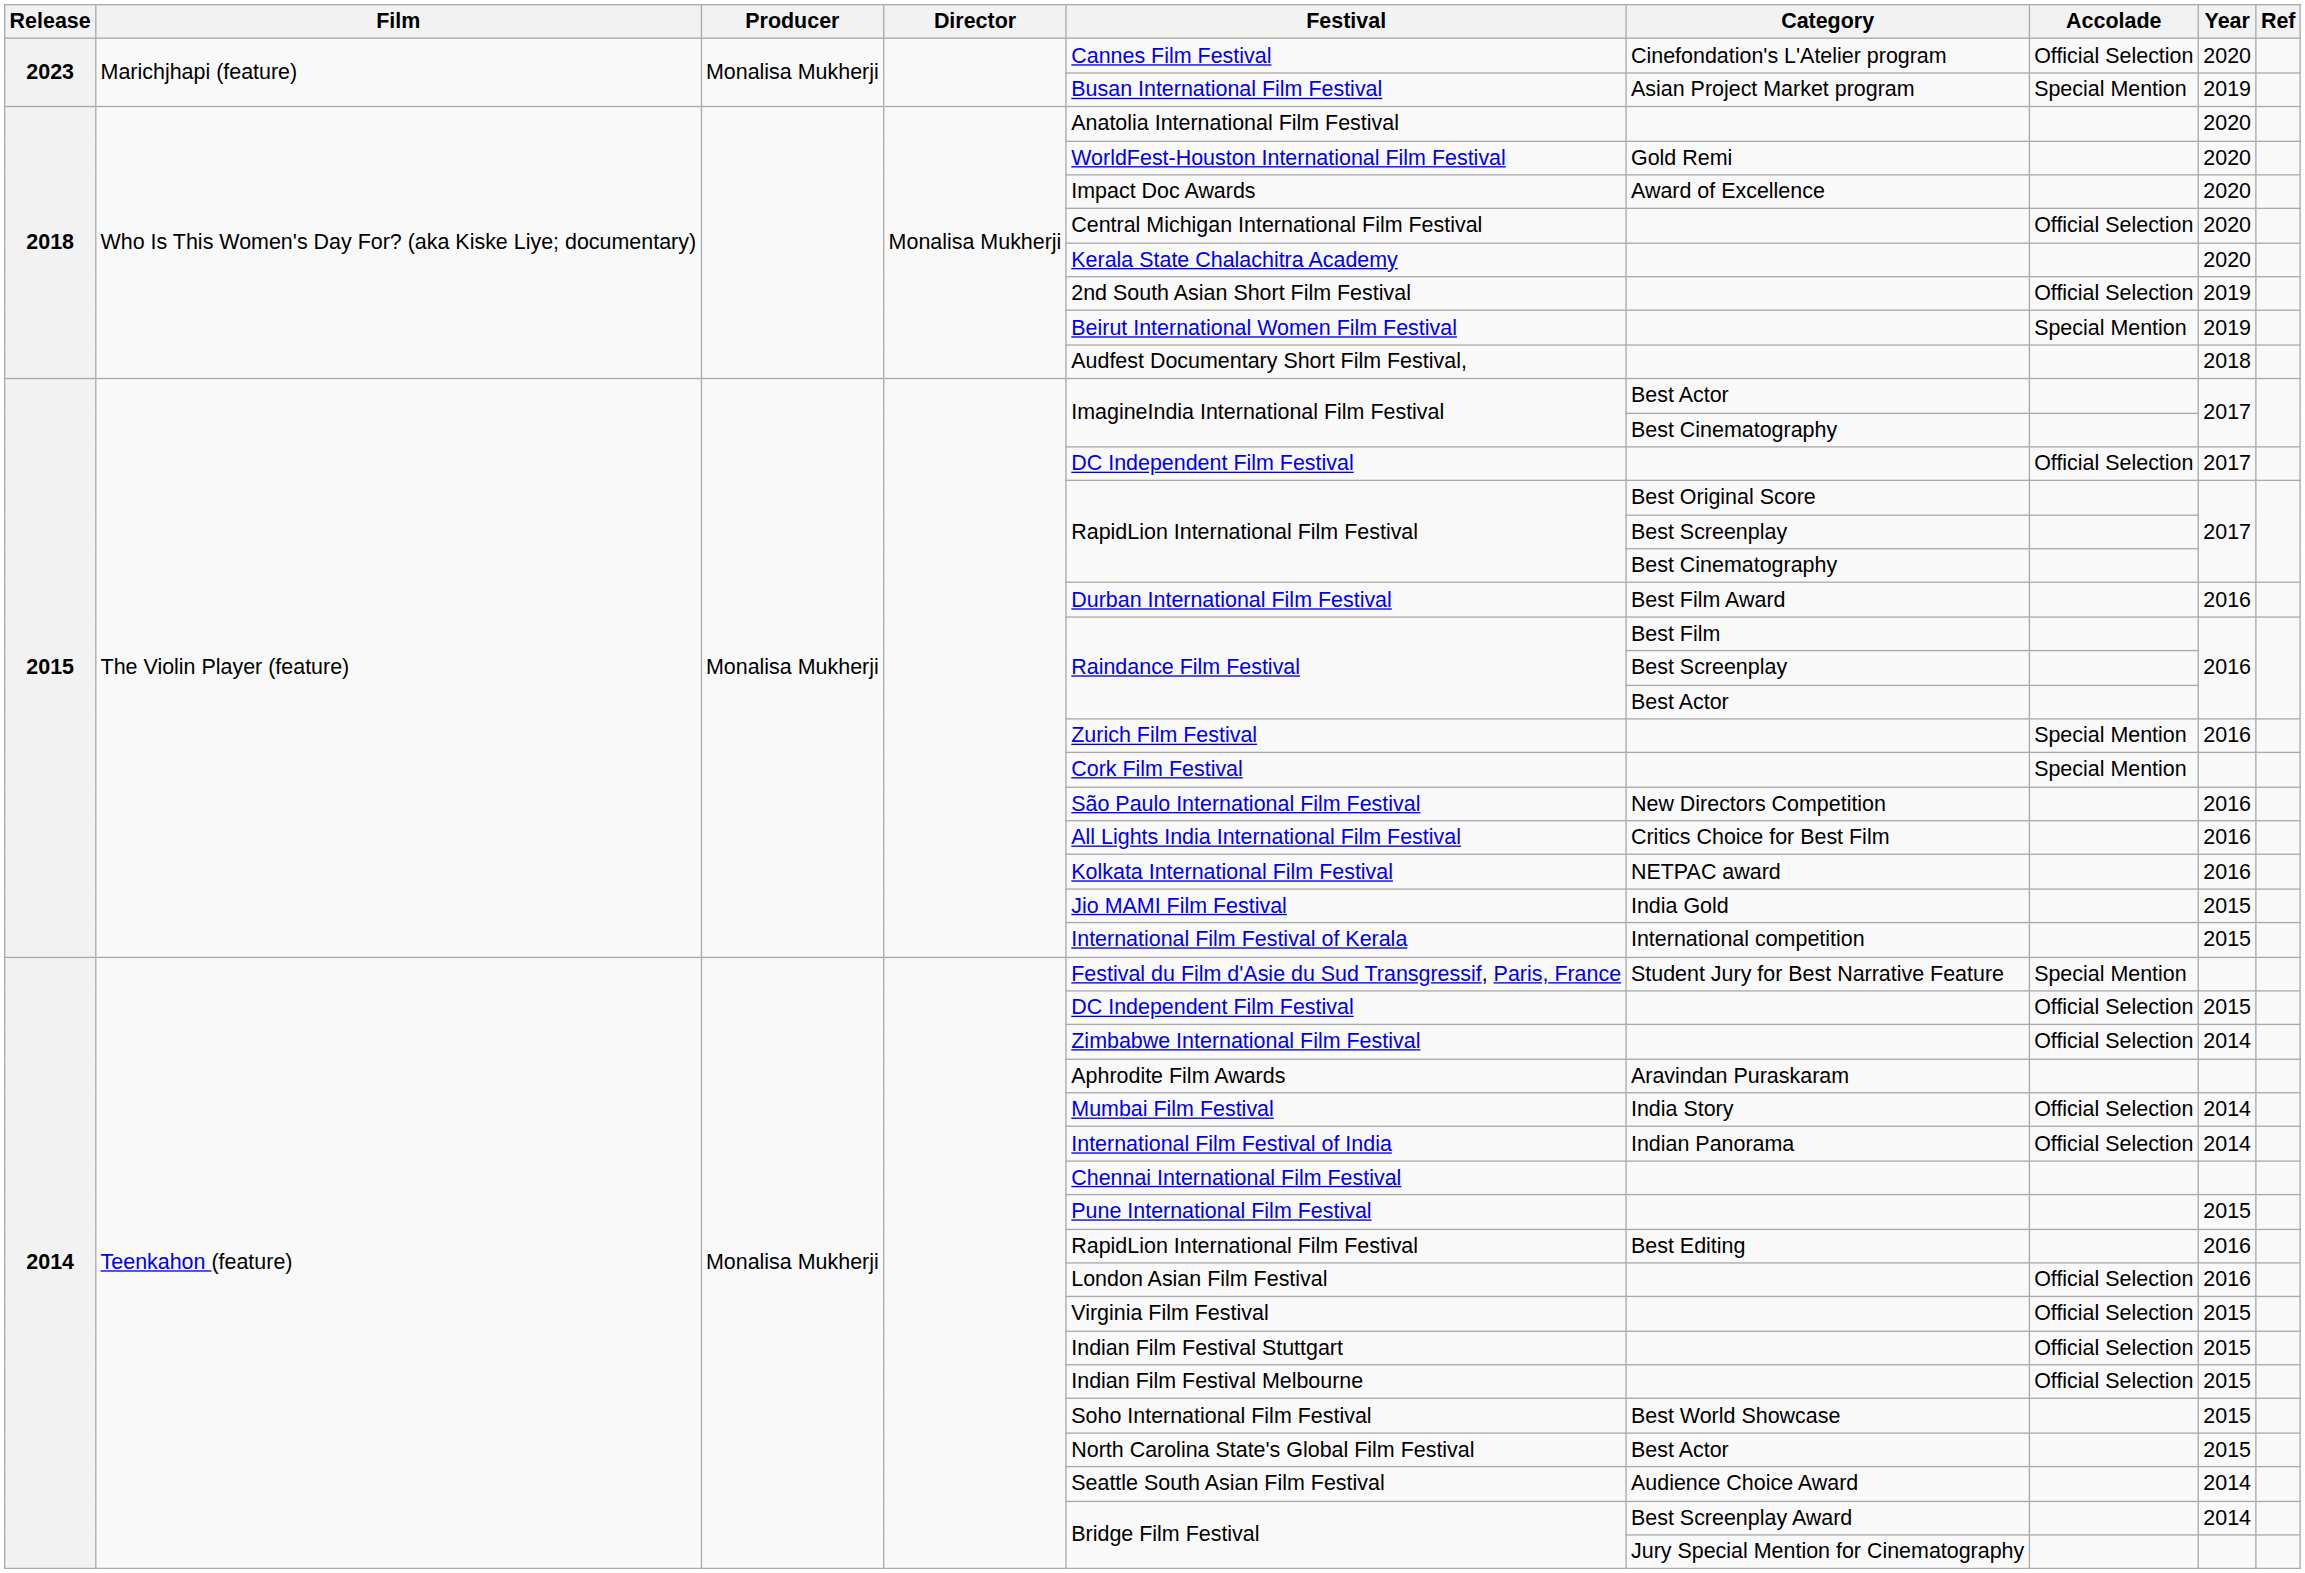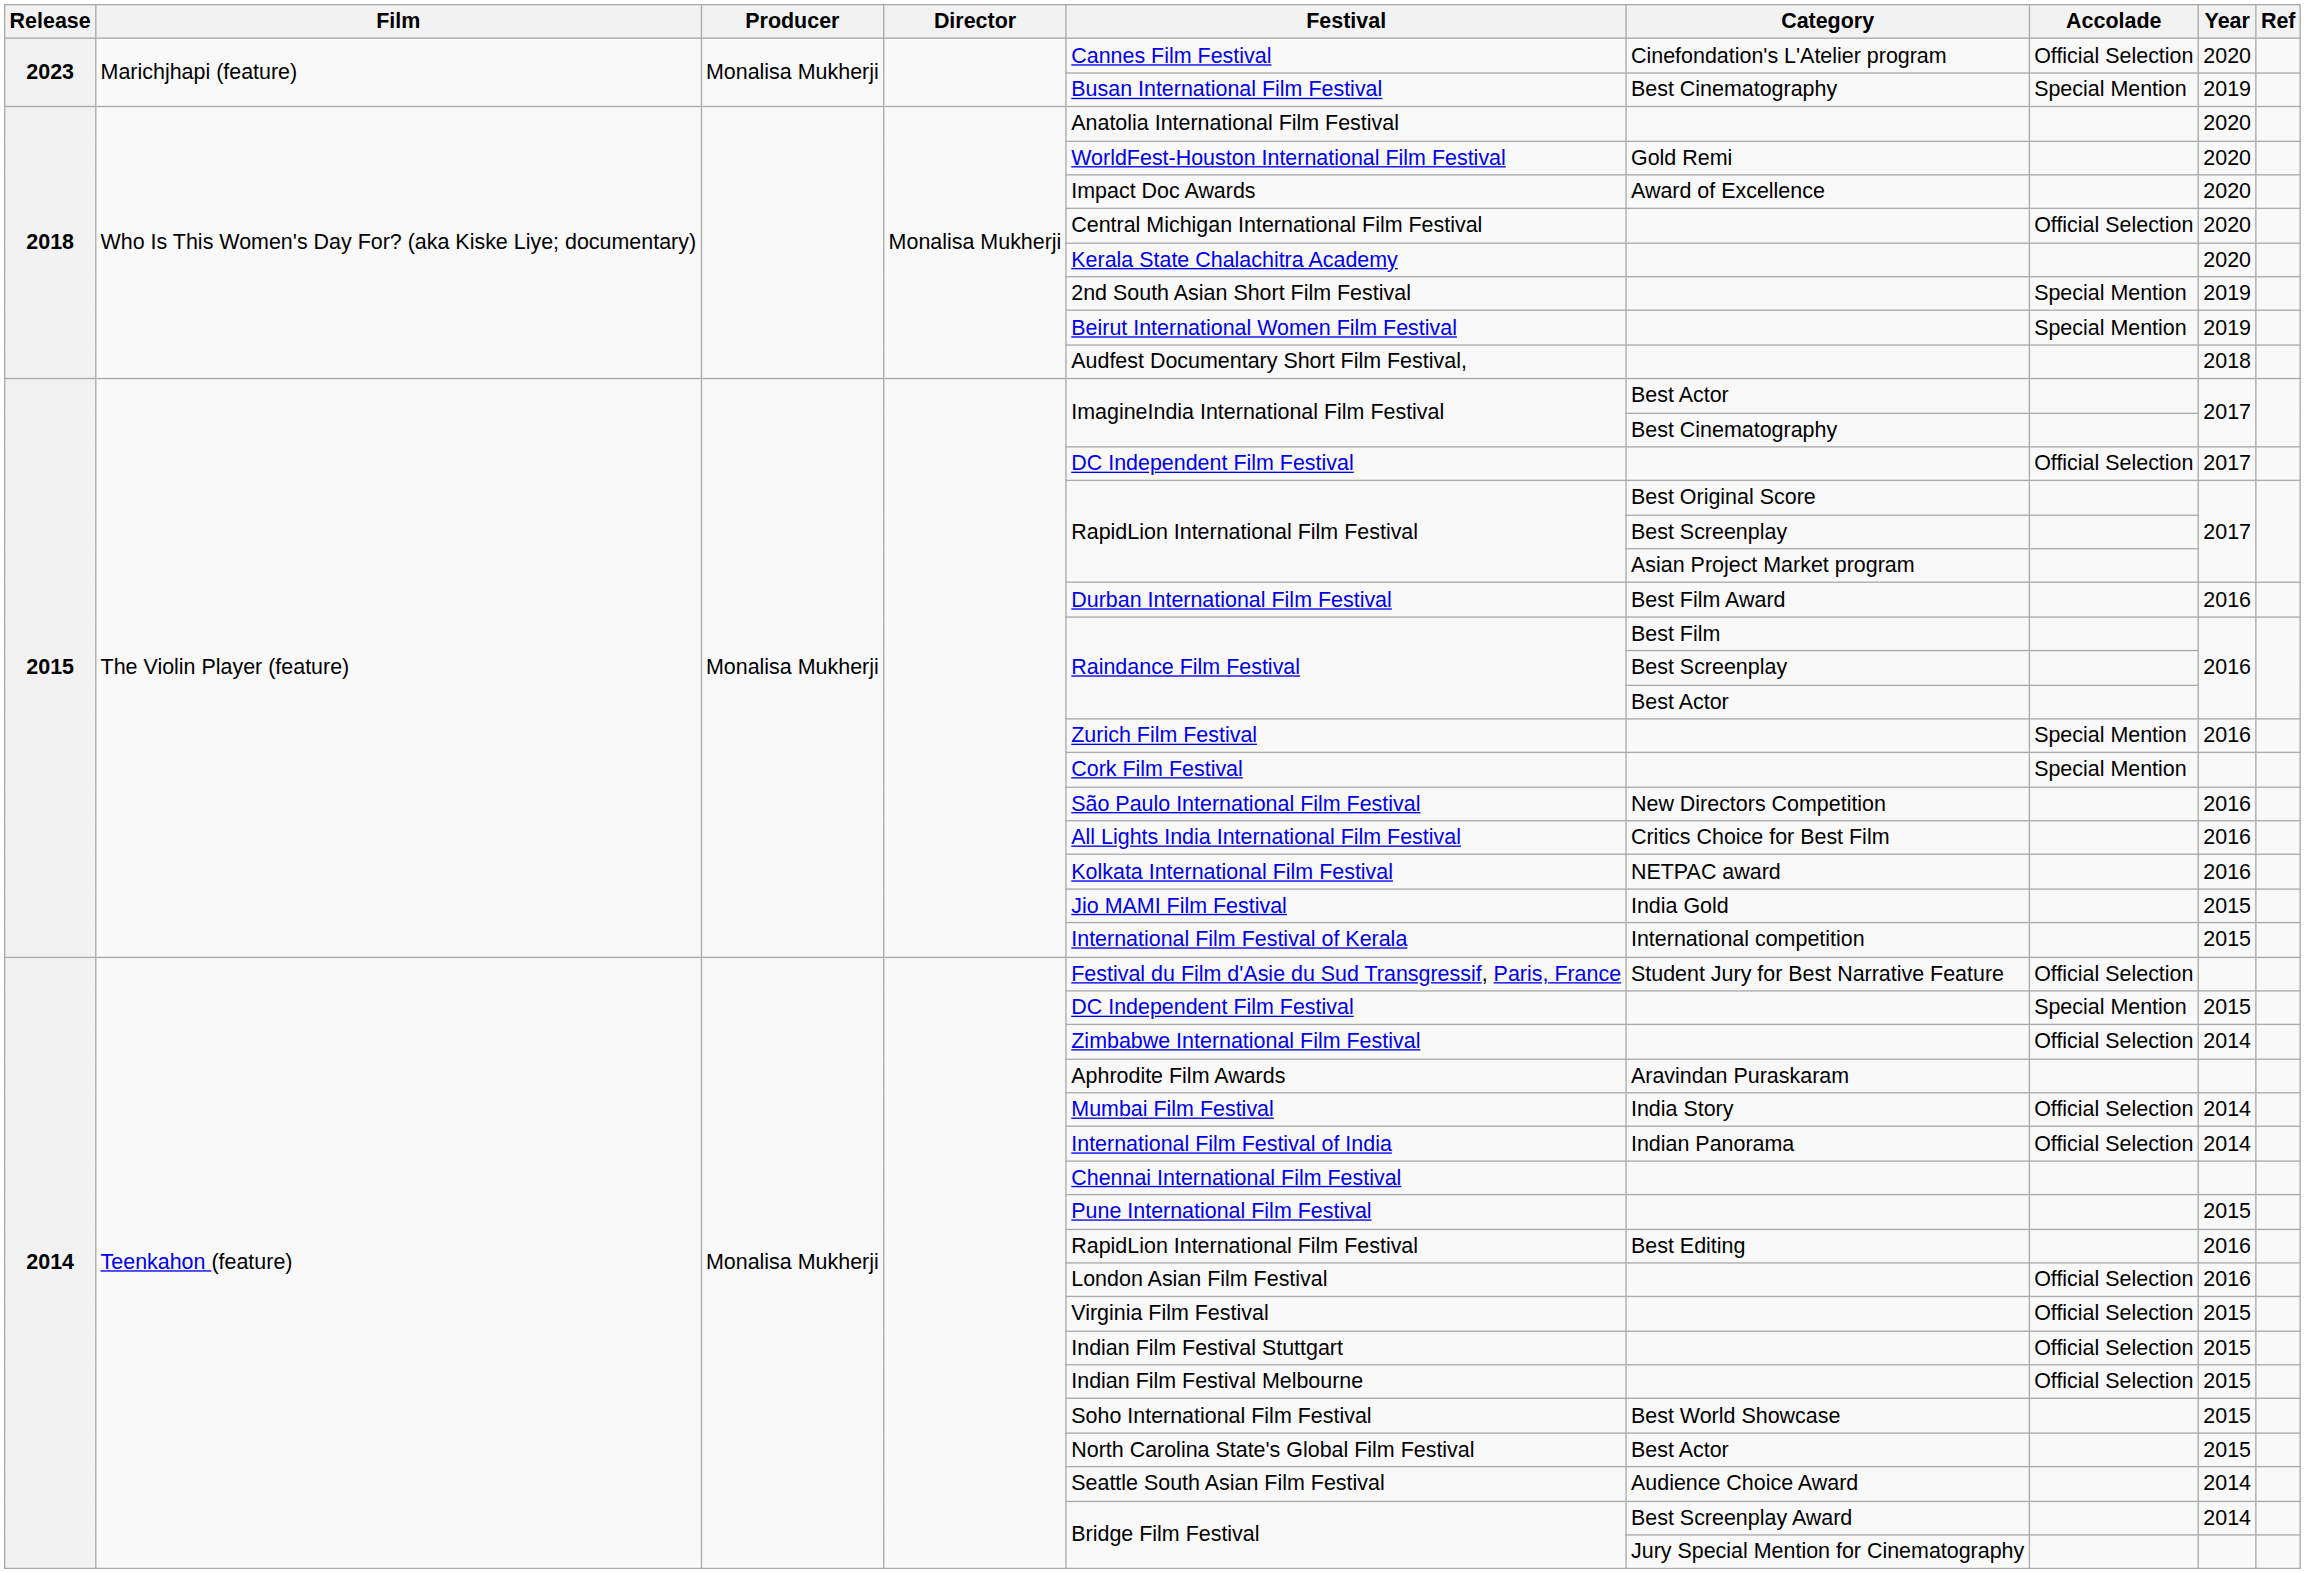(1773, 89) Asian Project Market program -> (1734, 89) Best Cinematography
(2114, 293) Official Selection -> (2110, 293) Special Mention
(1734, 565) Best Cinematography -> (1773, 565) Asian Project Market program
(2110, 973) Special Mention -> (2114, 973) Official Selection
(2114, 1007) Official Selection -> (2110, 1007) Special Mention
